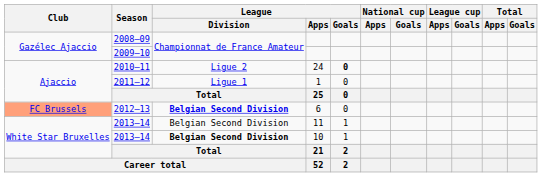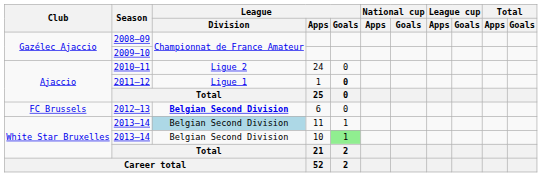(346, 67) bold -> (346, 67) normal
(346, 81) normal -> (346, 81) bold
(58, 109) lightsalmon background -> (58, 109) no background
(229, 123) no background -> (229, 123) lightblue background
(229, 137) bold -> (229, 137) normal
(346, 137) no background -> (346, 137) lightgreen background
